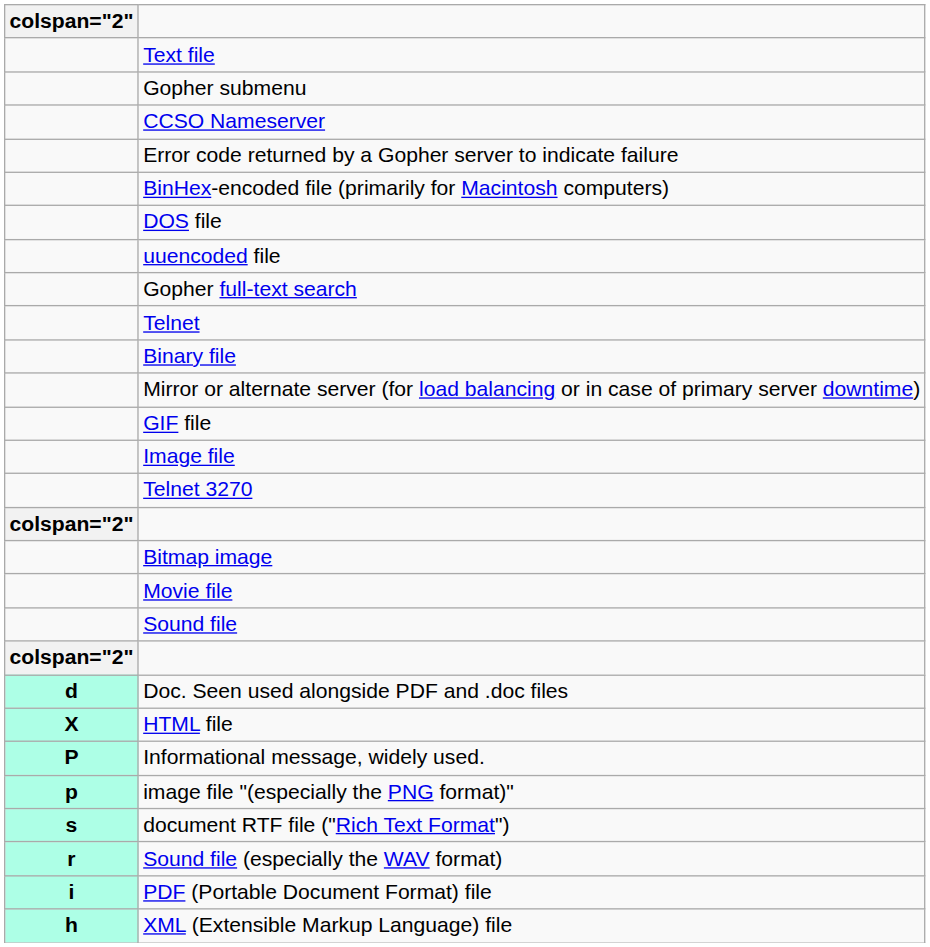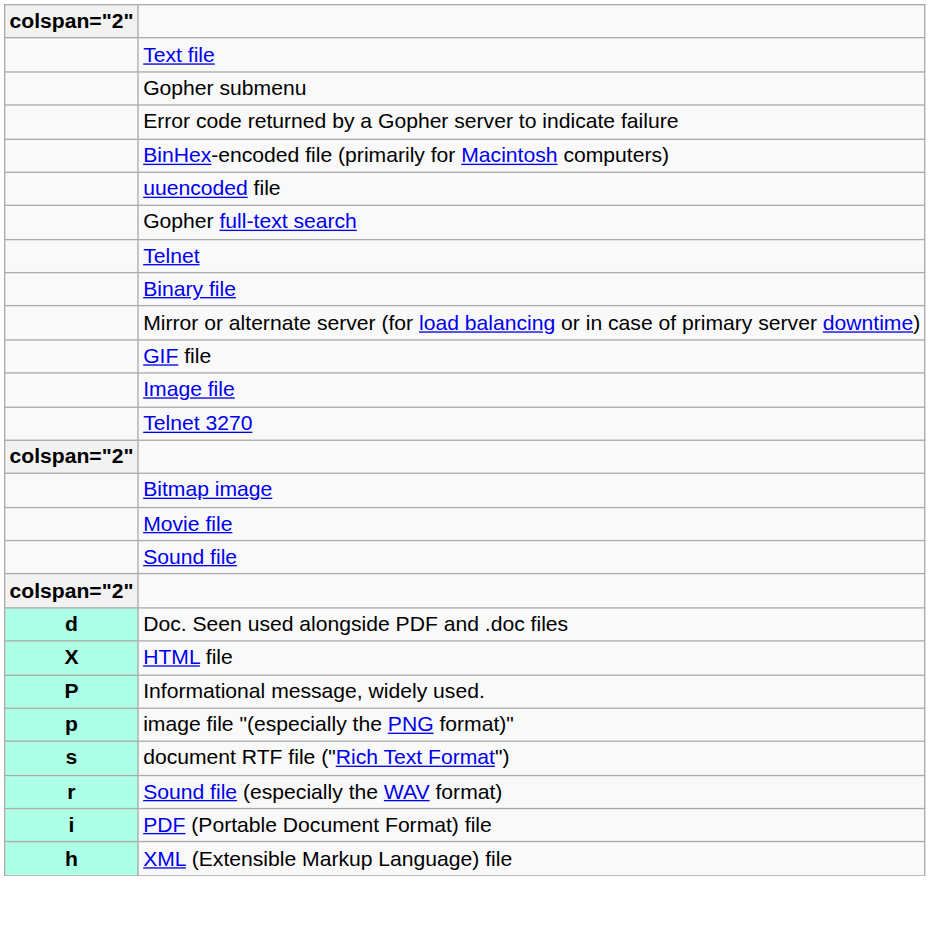- row: (234, 121)
- row: (182, 222)
